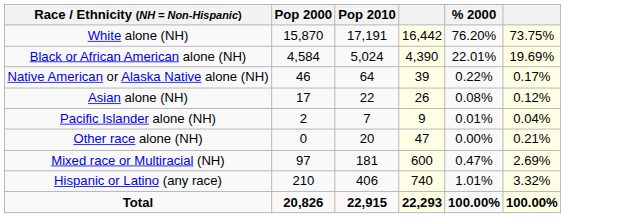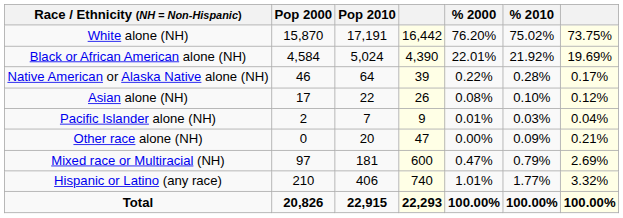+ column: (532, 14)
